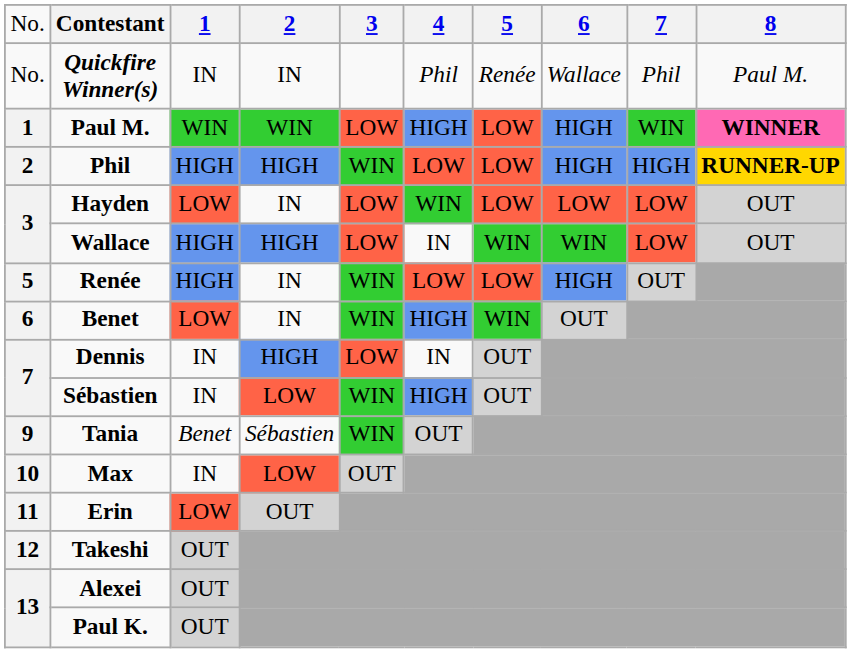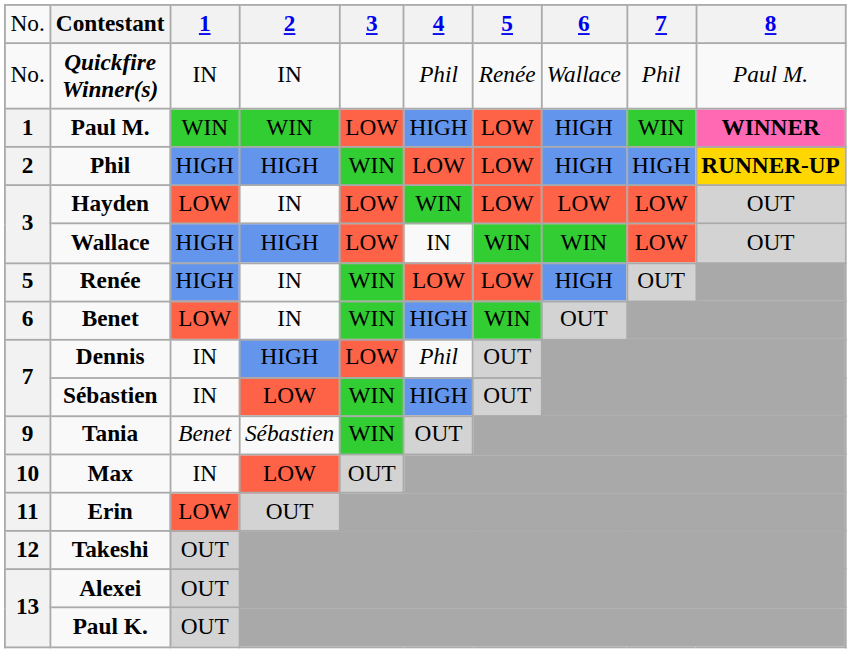(439, 357) IN -> (439, 357) Phil
